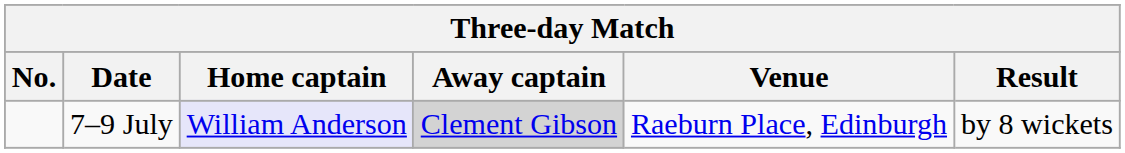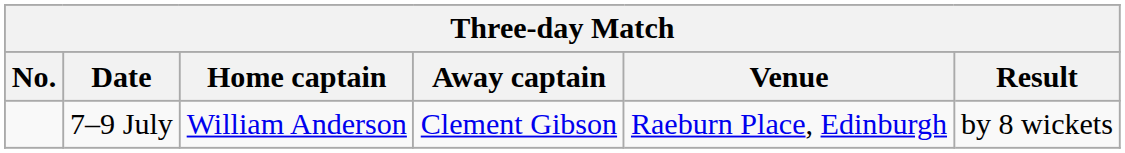(297, 123) lavender background -> (297, 123) no background
(519, 123) lightgrey background -> (519, 123) no background
